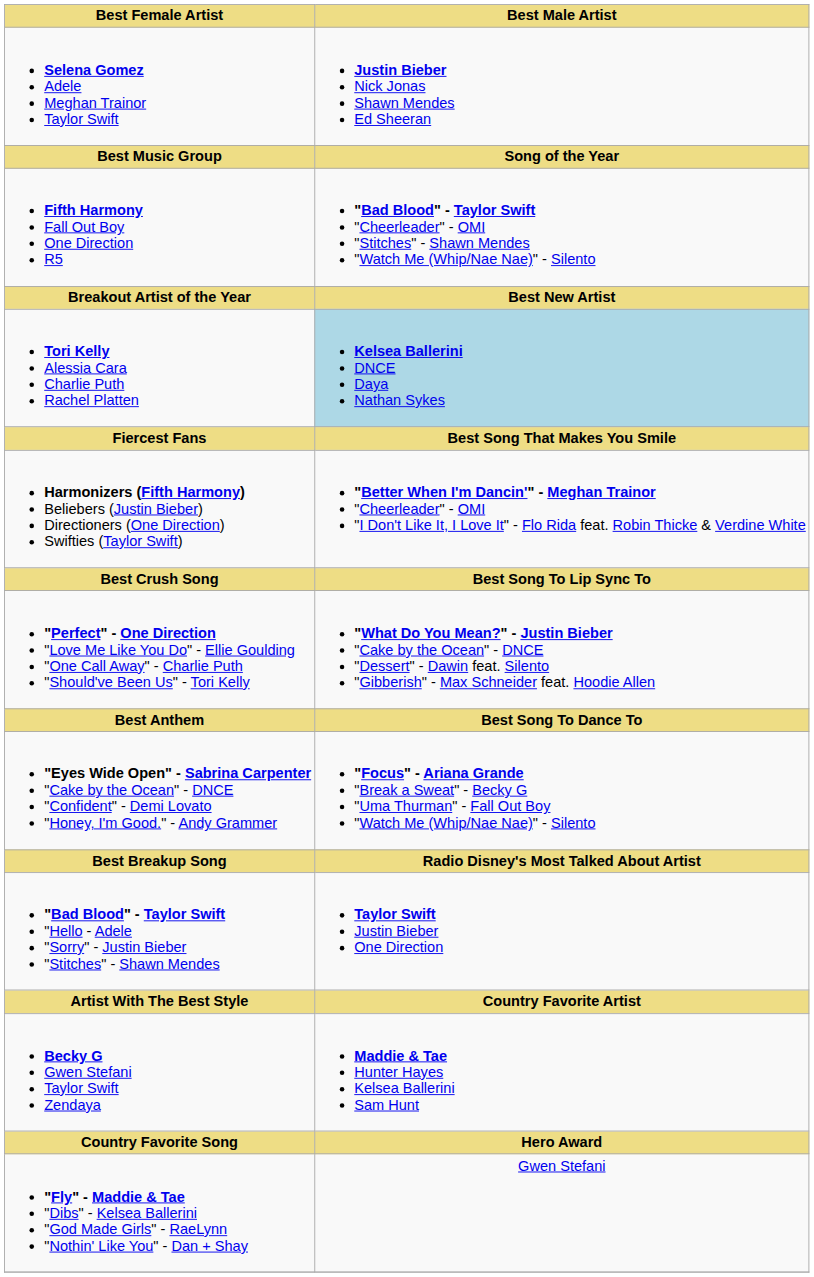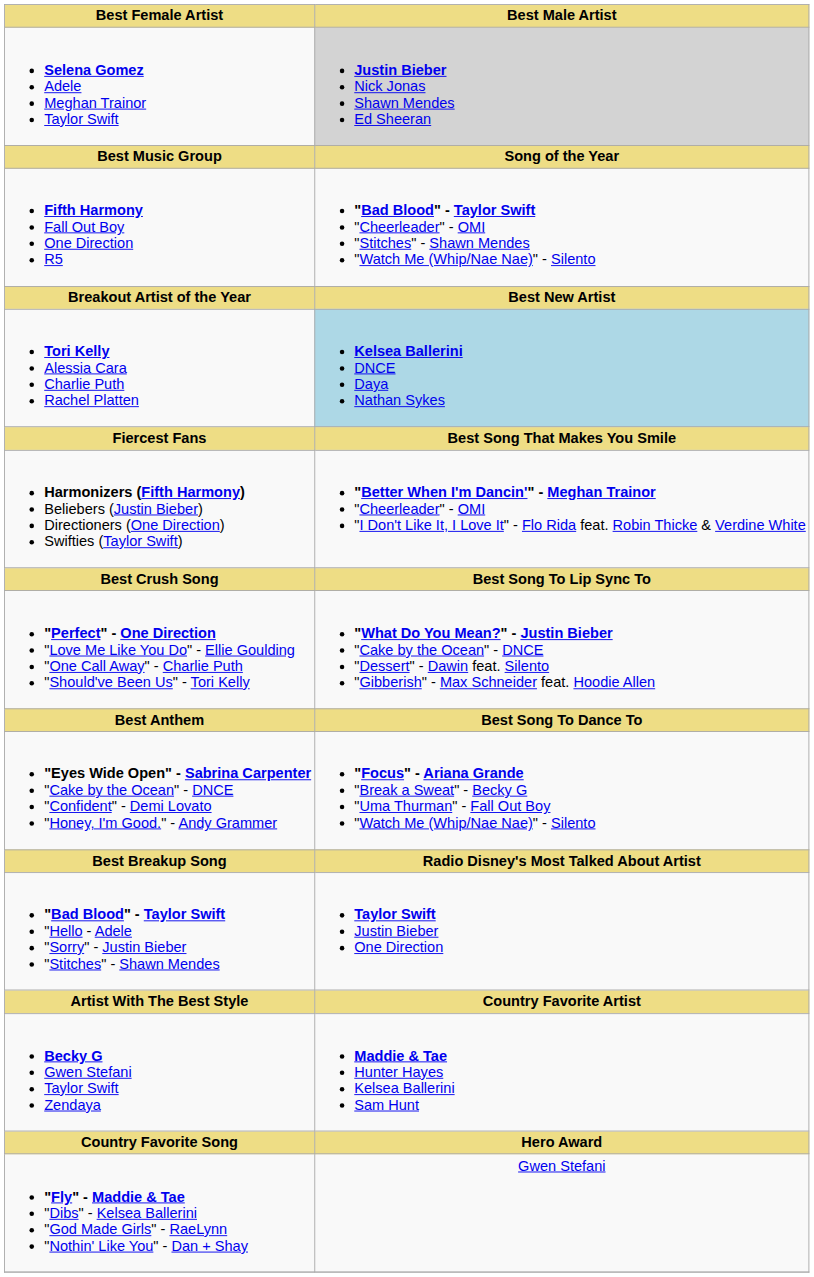(562, 95) no background -> (562, 95) lightgrey background
